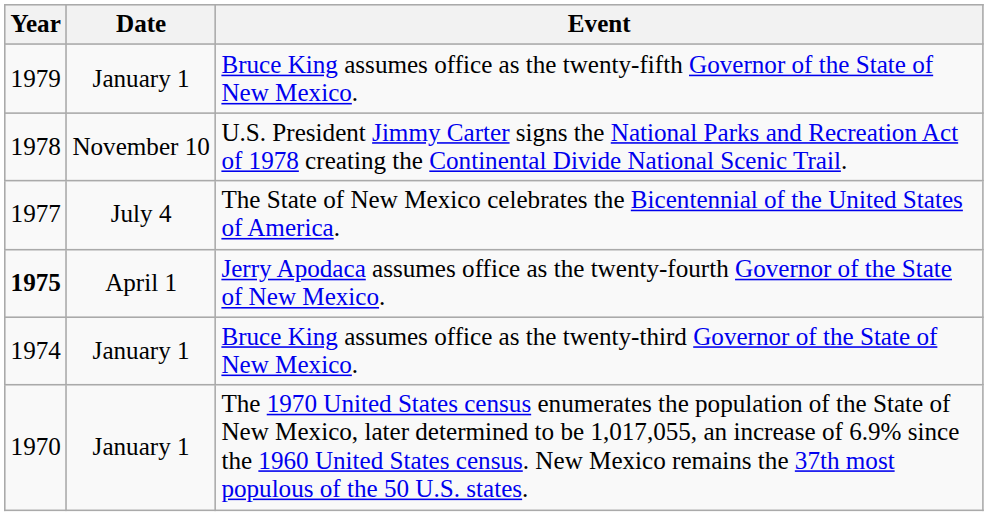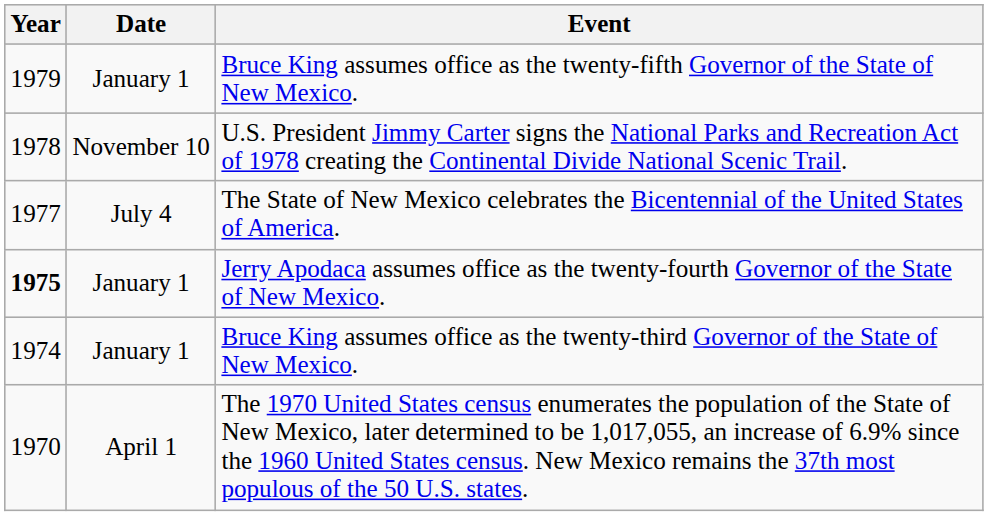(141, 282) April 1 -> (141, 282) January 1
(141, 447) January 1 -> (141, 447) April 1
